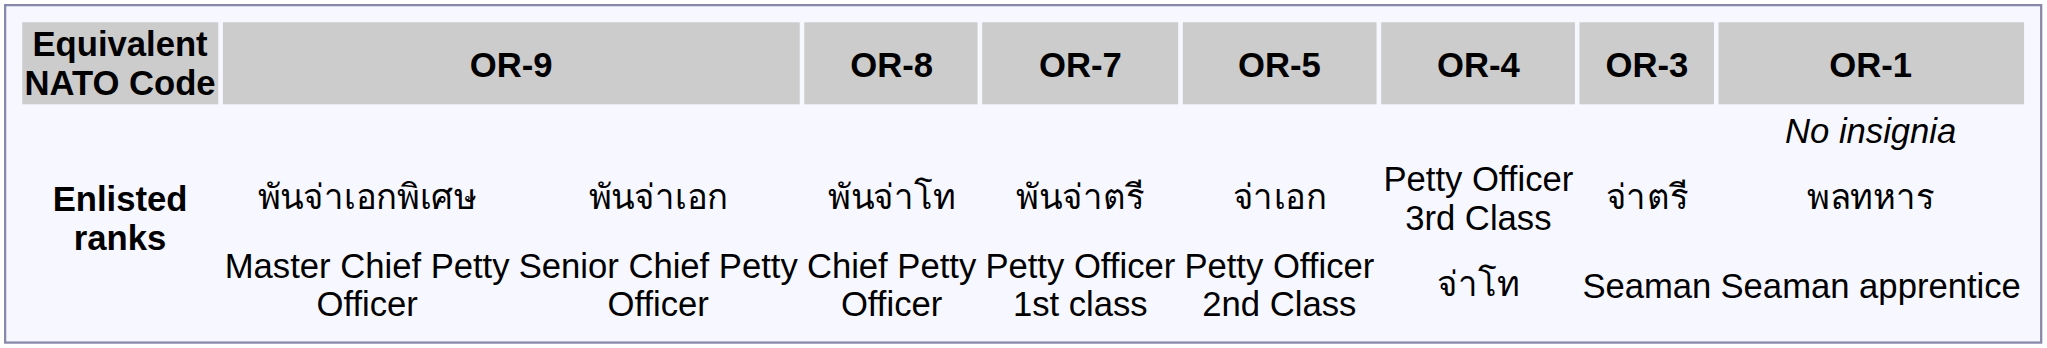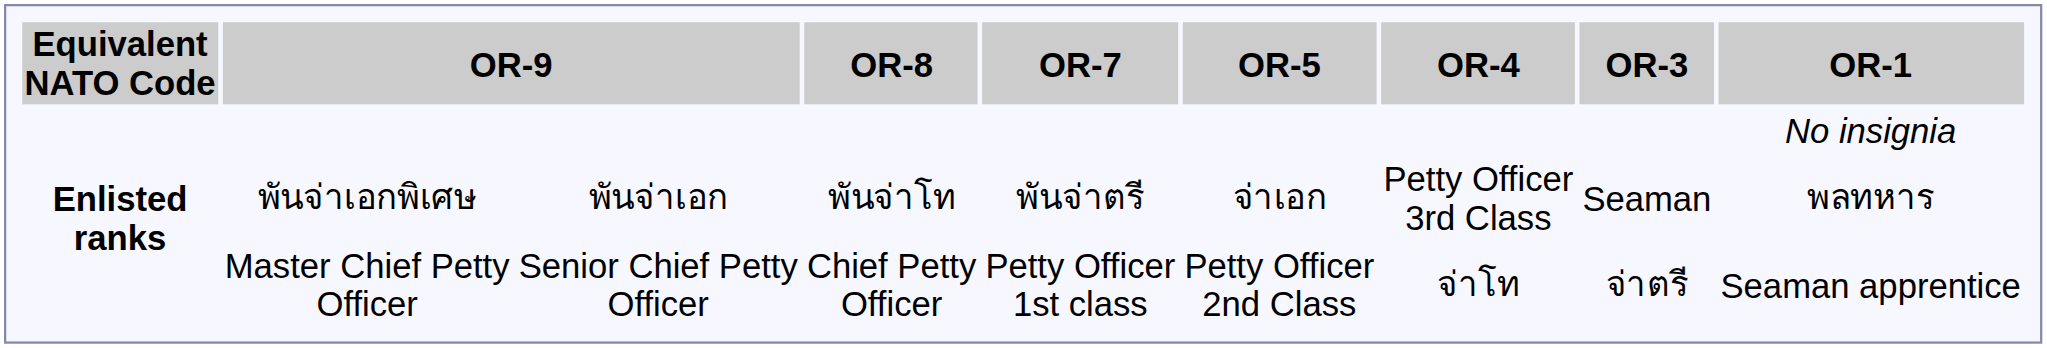(1647, 197) จ่าตรี -> (1647, 198) Seaman
(1647, 284) Seaman -> (1647, 283) จ่าตรี
